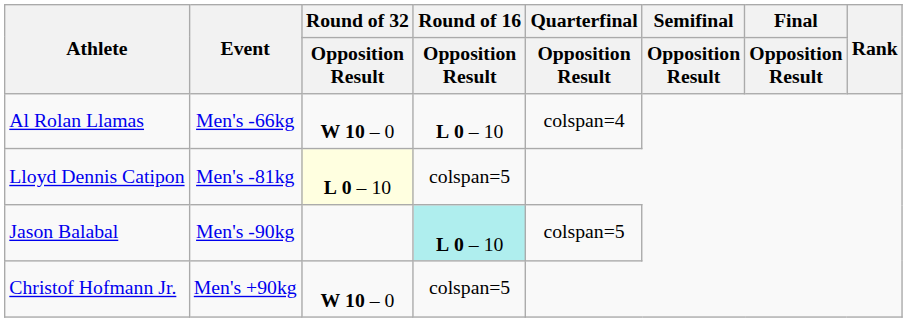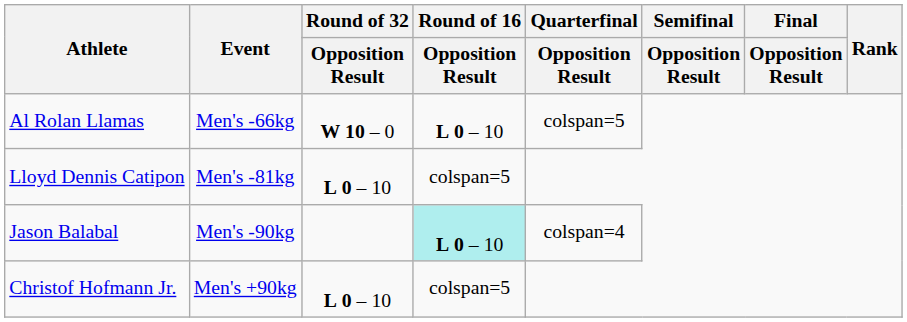(584, 121) colspan=4 -> (584, 121) colspan=5
(357, 188) lightyellow background -> (357, 188) no background
(584, 232) colspan=5 -> (584, 232) colspan=4
(357, 300) W 10 – 0 -> (357, 300) L 0 – 10
